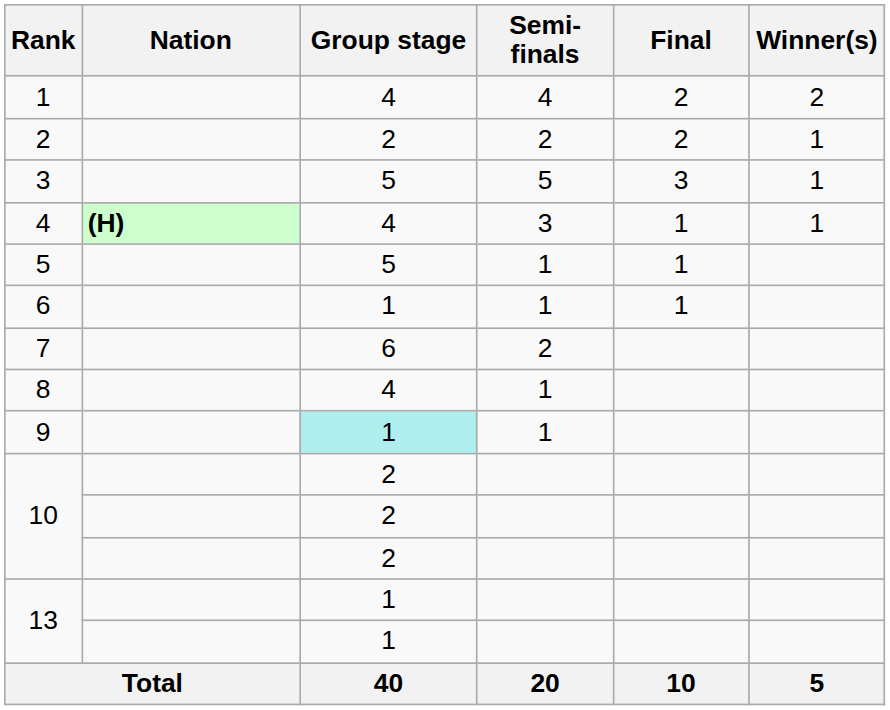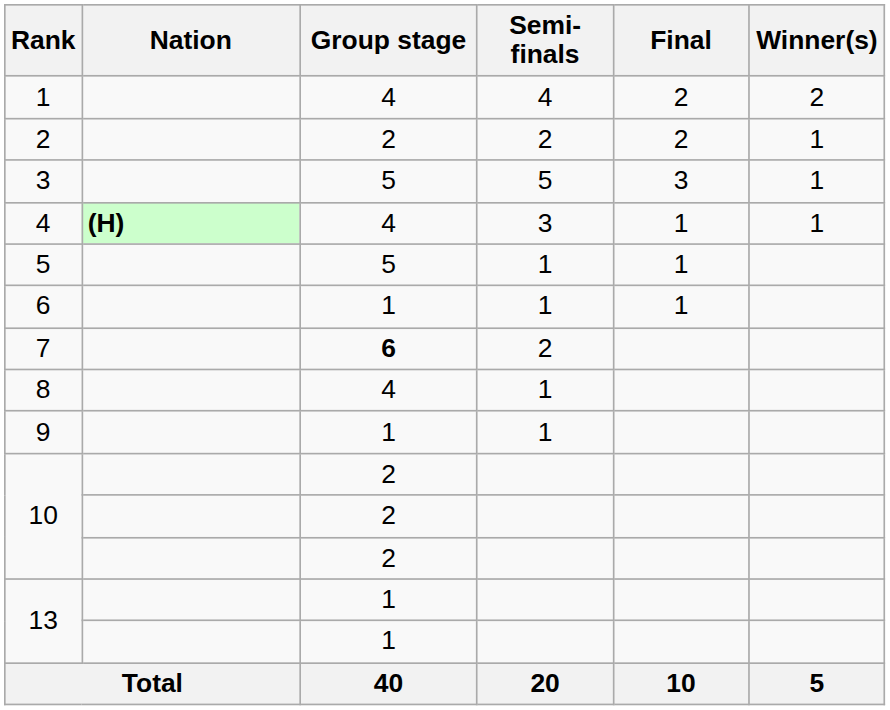(389, 348) normal -> (389, 348) bold
(389, 431) paleturquoise background -> (389, 431) no background
